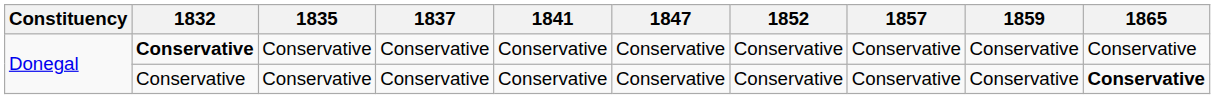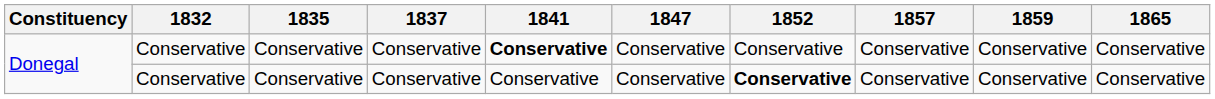(195, 49) bold -> (191, 49) normal
(553, 49) normal -> (549, 49) bold
(788, 78) normal -> (793, 78) bold
(1146, 78) bold -> (1150, 78) normal
